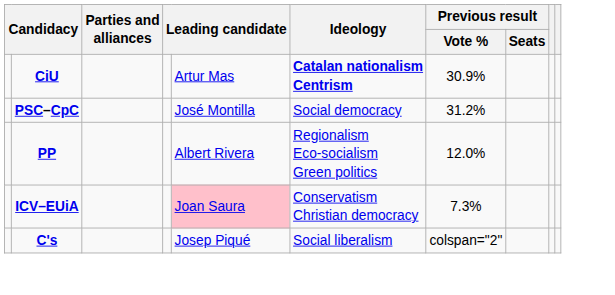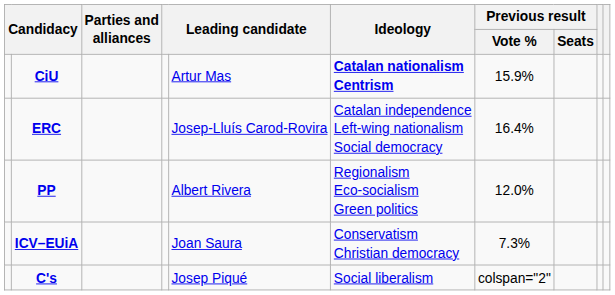(466, 76) 30.9% -> (514, 76) 15.9%
- row: (47, 110)
+ row: (47, 129)
(210, 206) pink background -> (207, 243) no background
